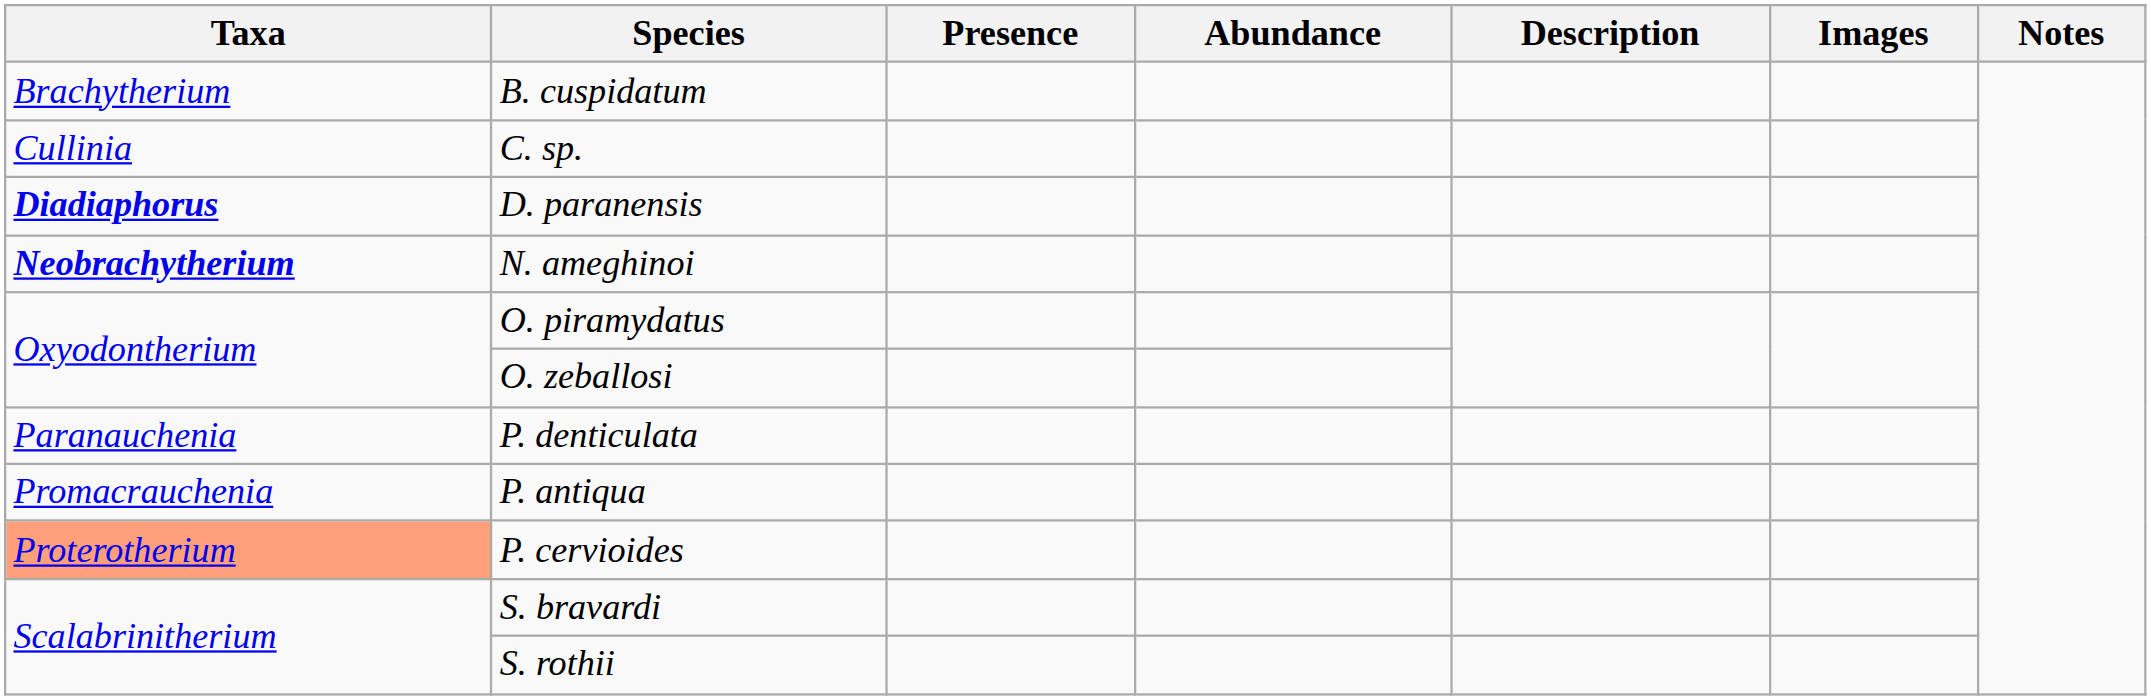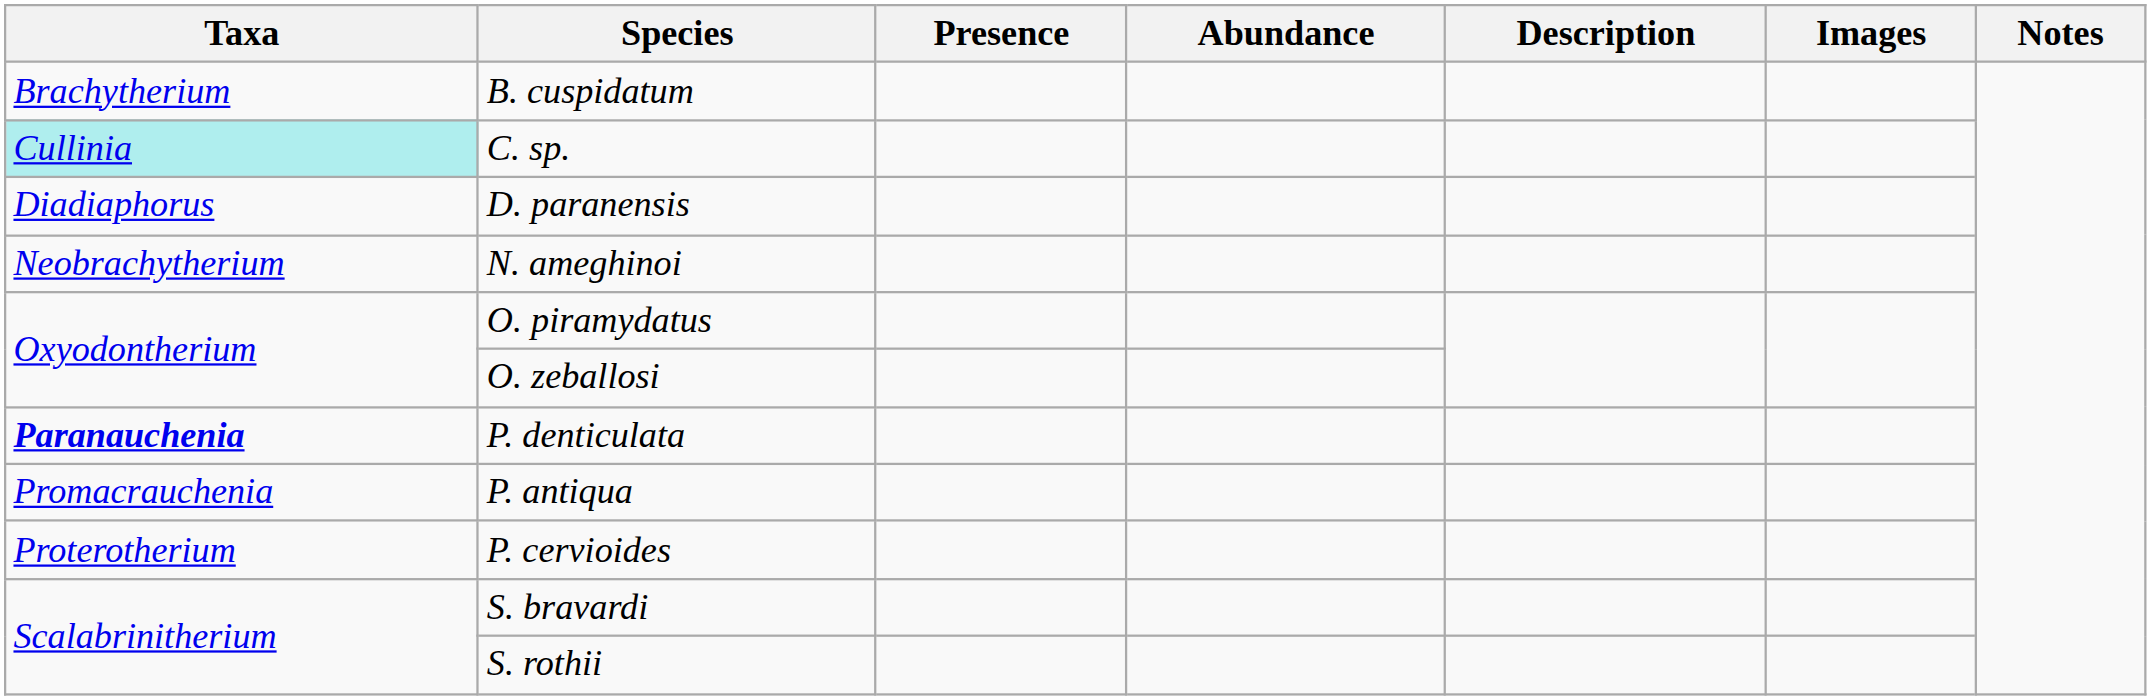(73, 147) no background -> (73, 147) paleturquoise background
(116, 205) bold -> (114, 205) normal
(154, 262) bold -> (149, 262) normal
(125, 434) normal -> (129, 434) bold
(125, 549) lightsalmon background -> (125, 549) no background
